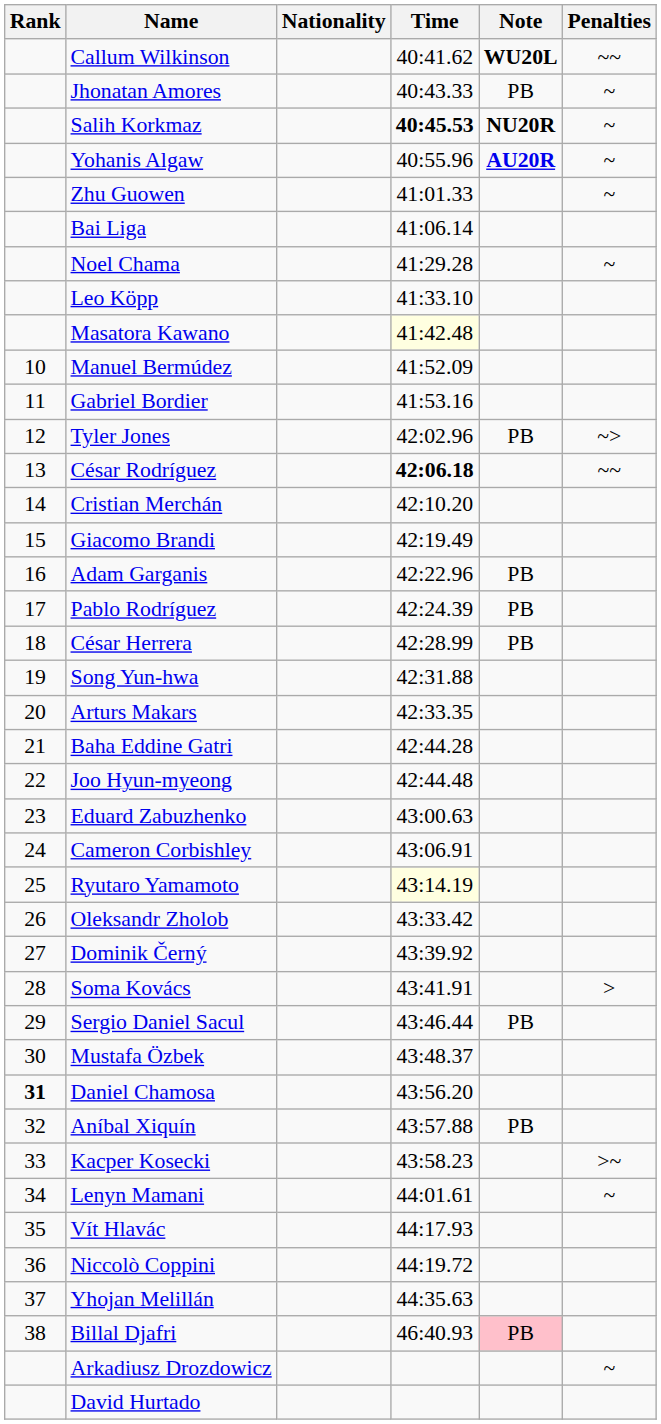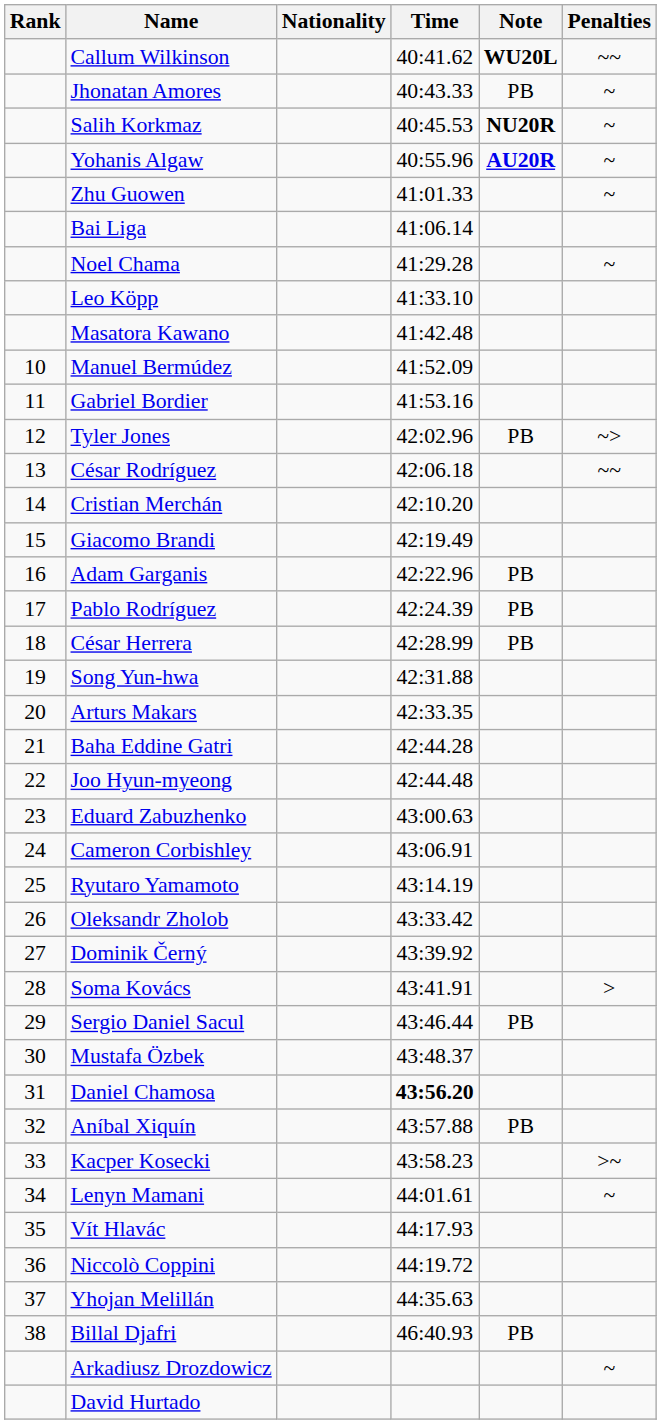(435, 125) bold -> (435, 125) normal
(435, 332) lightyellow background -> (435, 332) no background
(435, 470) bold -> (435, 470) normal
(435, 884) lightyellow background -> (435, 884) no background
(35, 1091) bold -> (35, 1091) normal
(435, 1091) normal -> (435, 1091) bold
(521, 1333) pink background -> (521, 1333) no background
